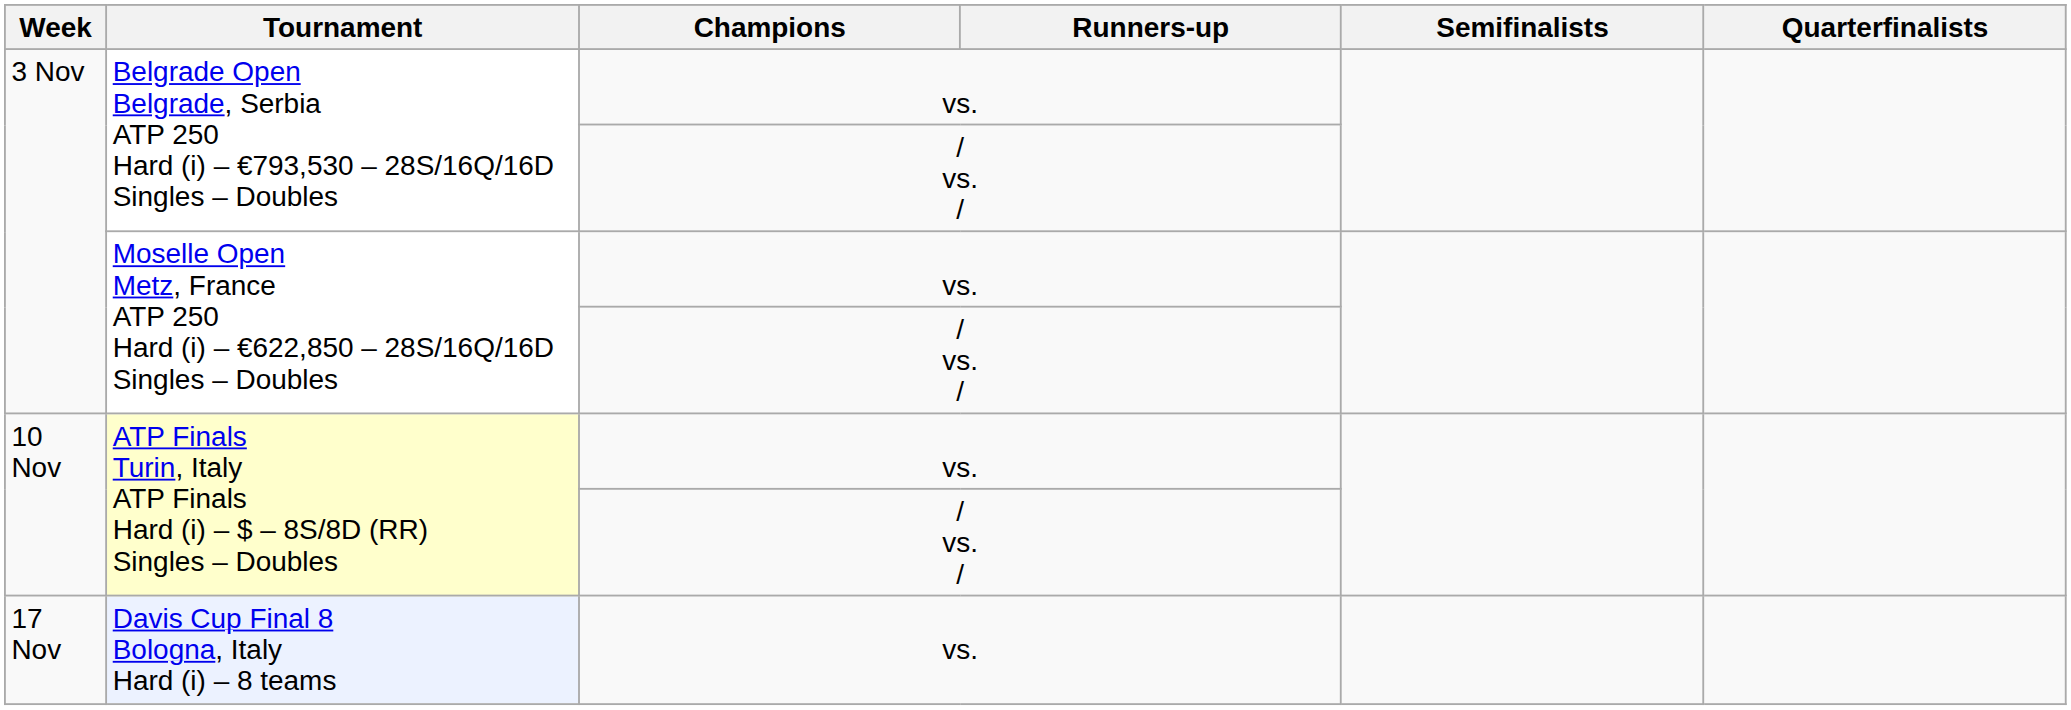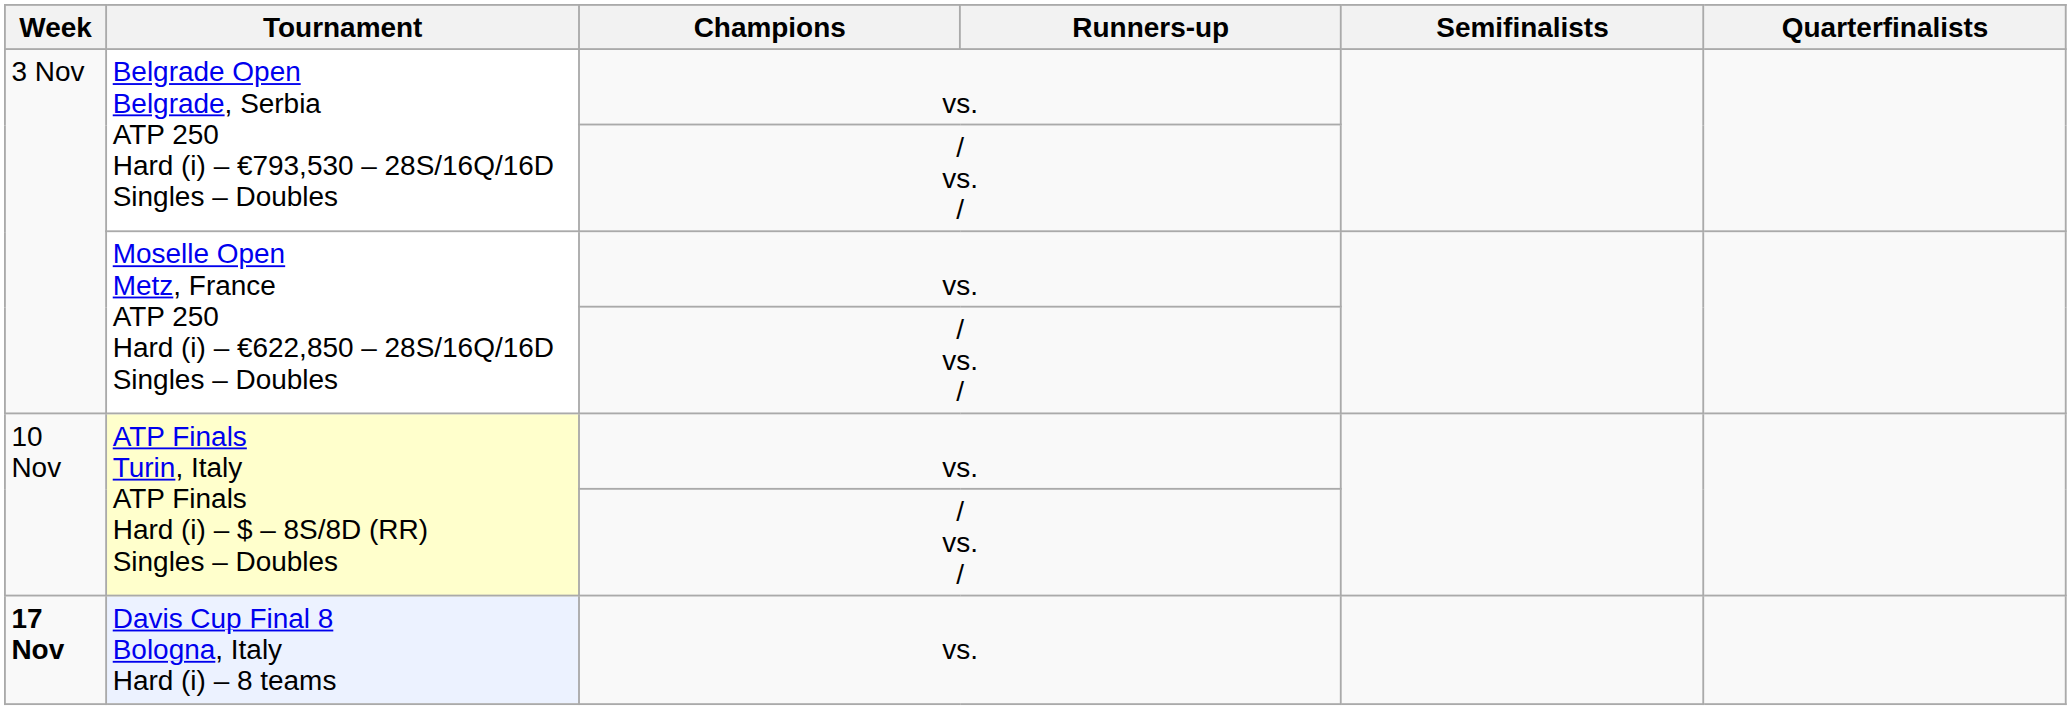(36, 634) normal -> (38, 634) bold
